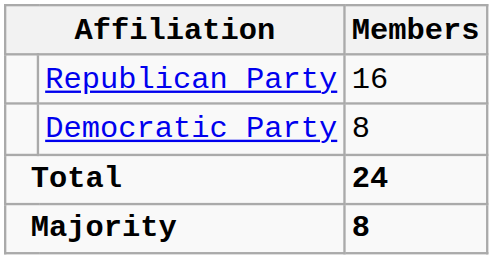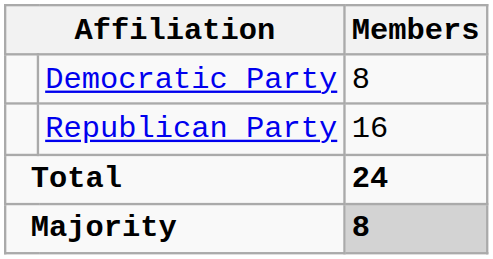rows swapped: (191, 80) <-> (191, 129)
(361, 228) no background -> (361, 228) lightgrey background
